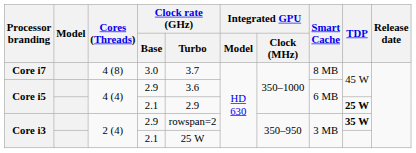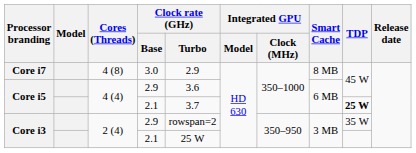(193, 71) 3.7 -> (193, 71) 2.9
(193, 105) 2.9 -> (193, 105) 3.7
(357, 122) bold -> (357, 122) normal
